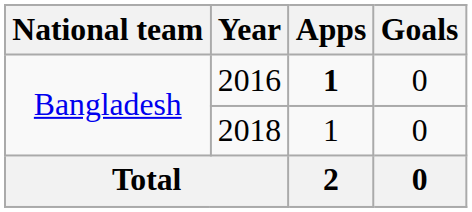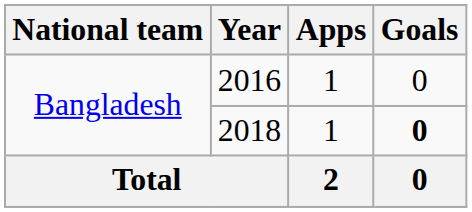(331, 79) bold -> (331, 79) normal
(420, 130) normal -> (420, 130) bold
